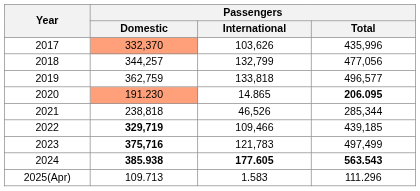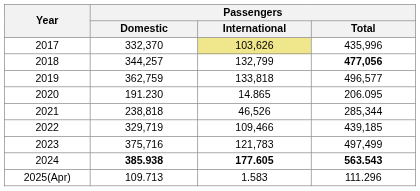(144, 45) lightsalmon background -> (144, 45) no background
(254, 45) no background -> (254, 45) khaki background
(363, 62) normal -> (363, 62) bold
(144, 95) lightsalmon background -> (144, 95) no background
(363, 95) bold -> (363, 95) normal
(144, 128) bold -> (144, 128) normal
(144, 144) bold -> (144, 144) normal
